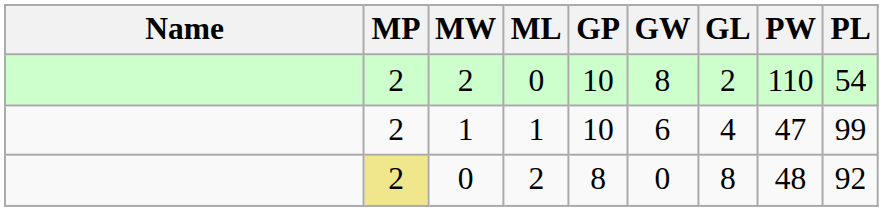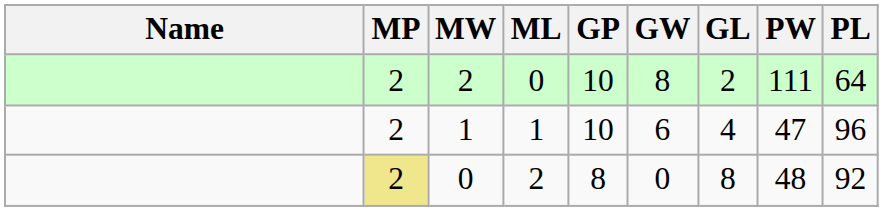(791, 79) 110 -> (791, 79) 111
(851, 79) 54 -> (851, 79) 64
(851, 129) 99 -> (851, 129) 96
